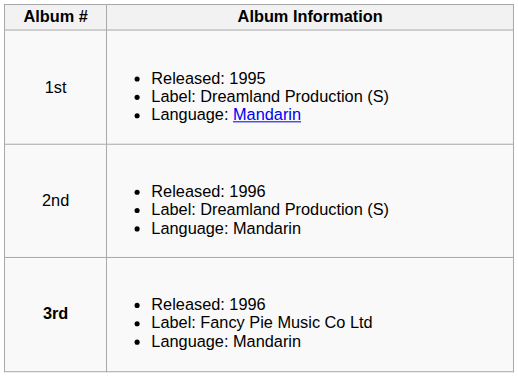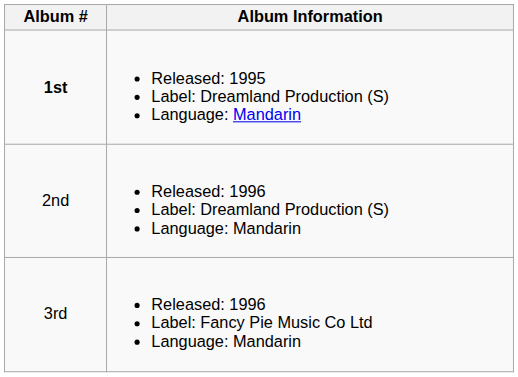(56, 87) normal -> (56, 87) bold
(56, 314) bold -> (56, 314) normal
